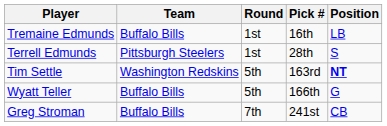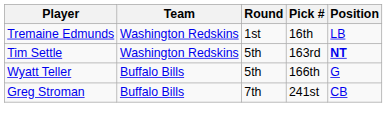(152, 33) Buffalo Bills -> (179, 33) Washington Redskins
- row: (52, 53)
